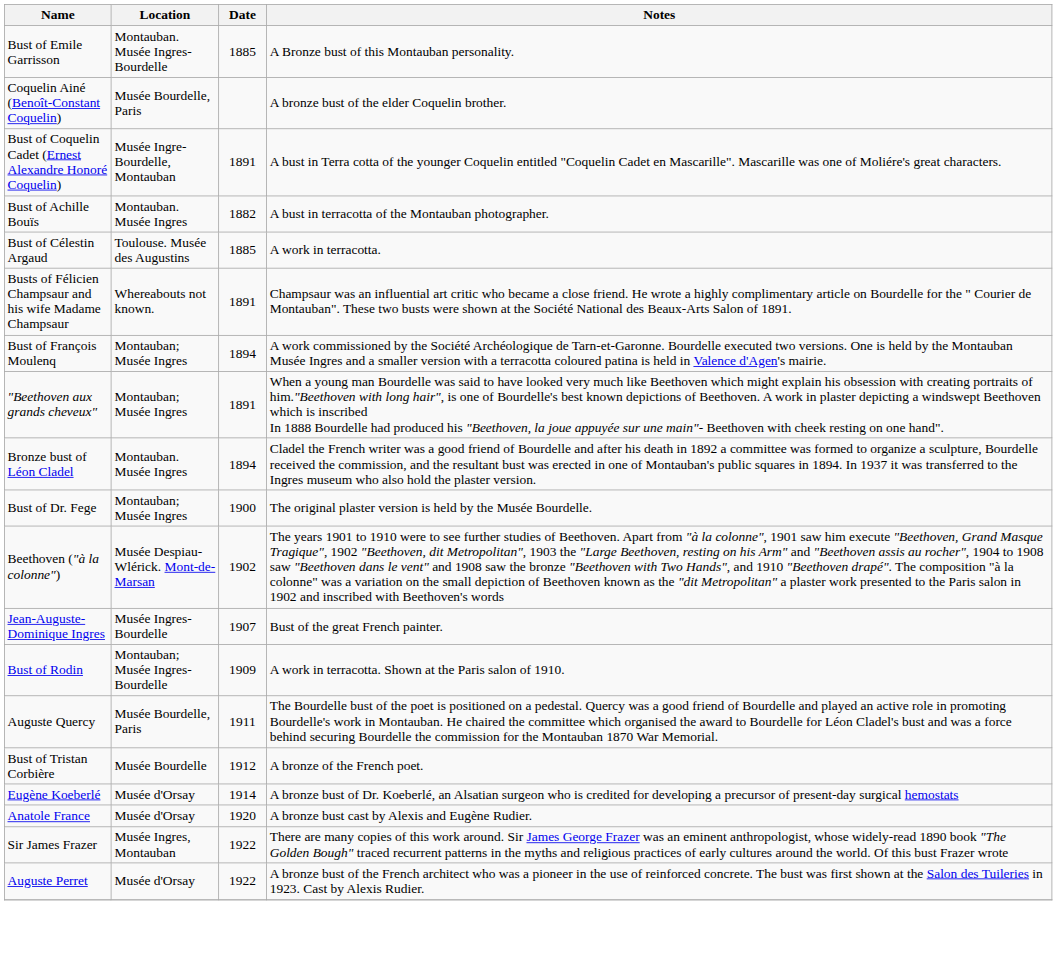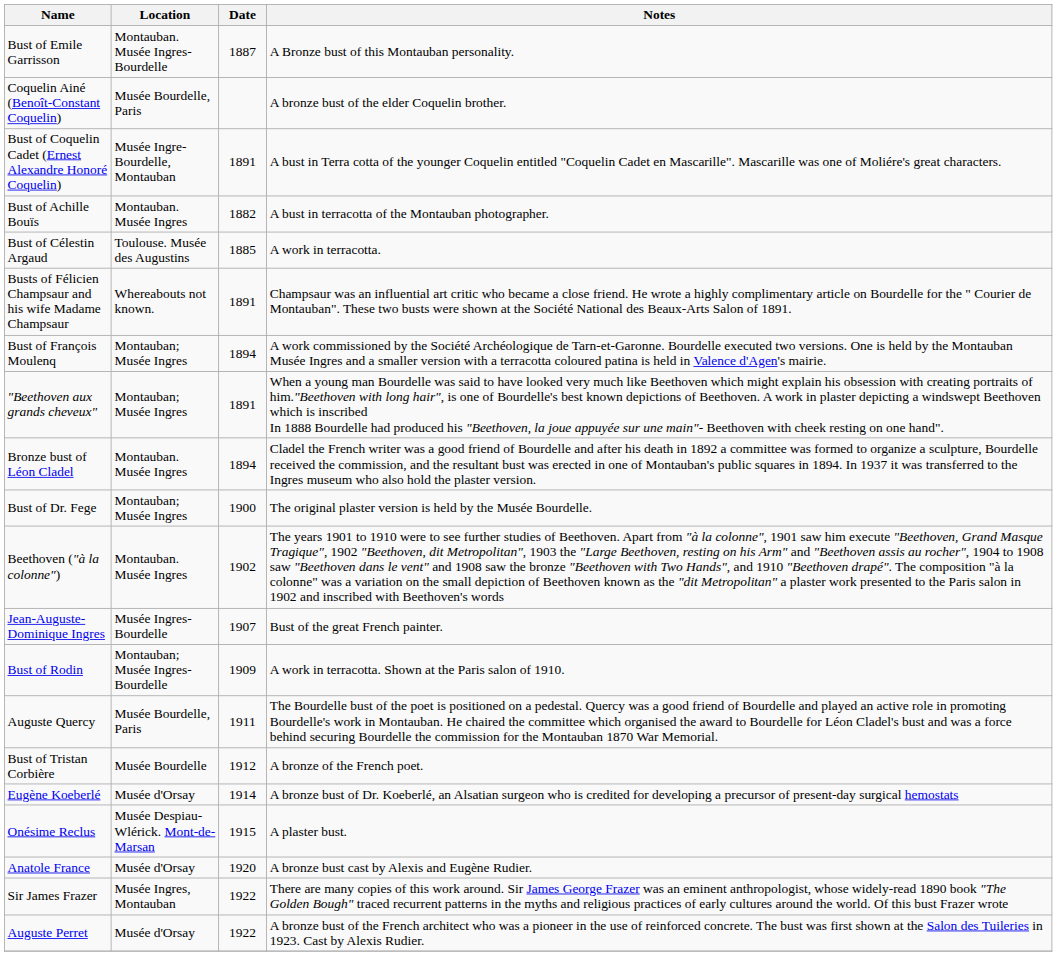(243, 51) 1885 -> (243, 51) 1887
(165, 567) Musée Despiau-Wlérick. Mont-de-Marsan -> (151, 567) Montauban. Musée Ingres
+ row: (51, 831)
